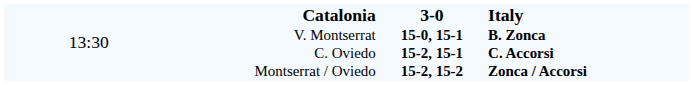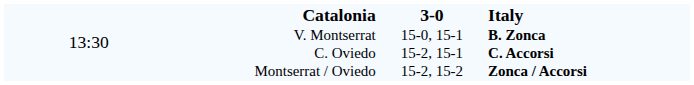(432, 53) bold -> (432, 53) normal
